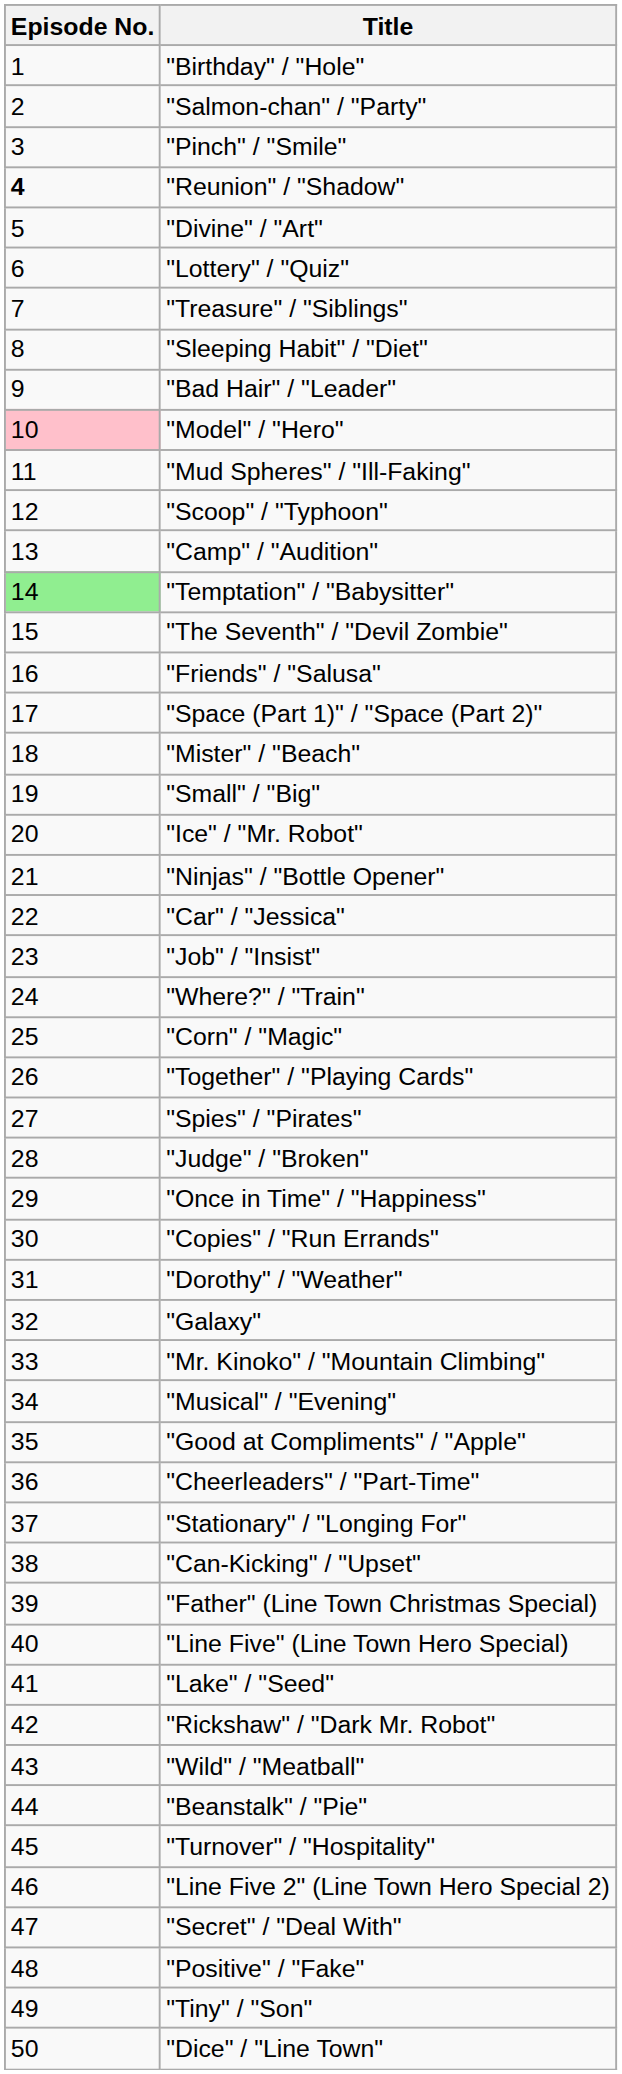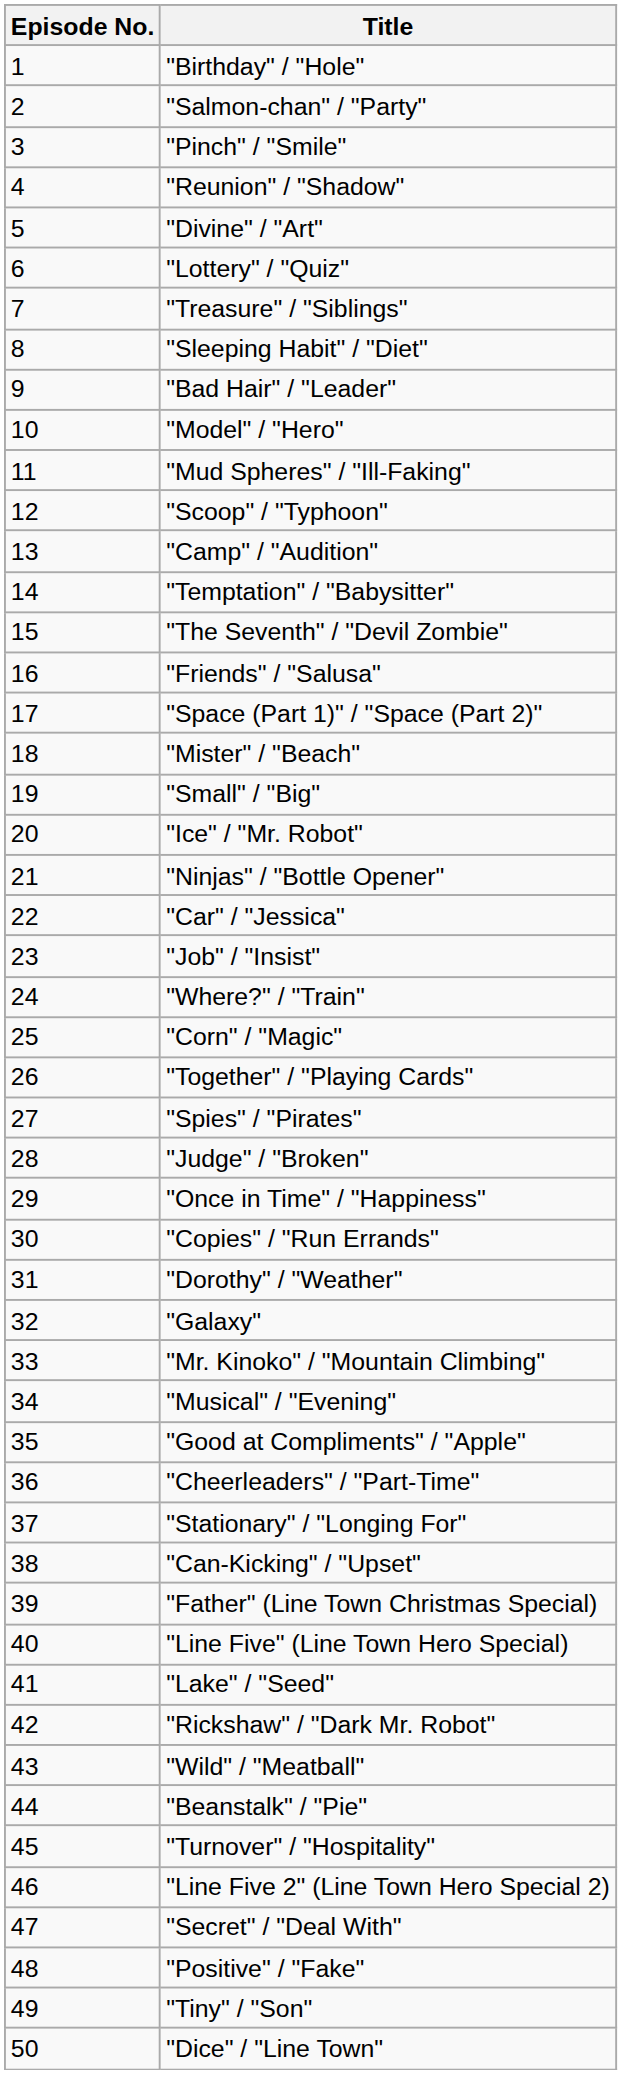(18, 187) bold -> (18, 187) normal
(25, 430) pink background -> (25, 430) no background
(25, 592) lightgreen background -> (25, 592) no background
